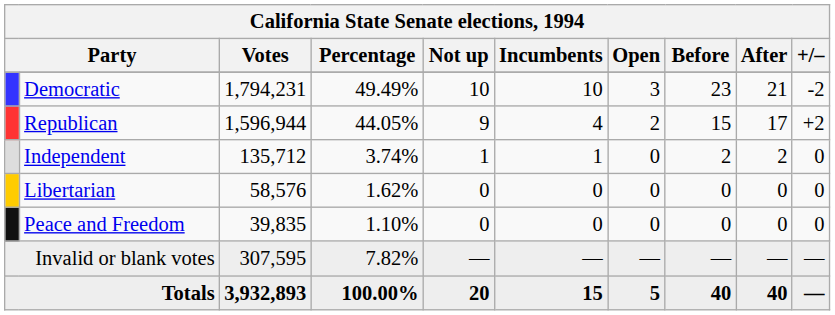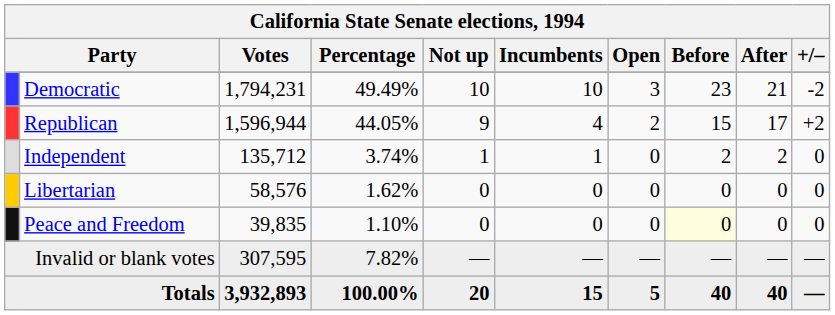(726, 224) no background -> (726, 224) lightyellow background
